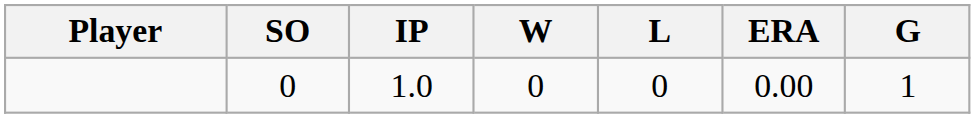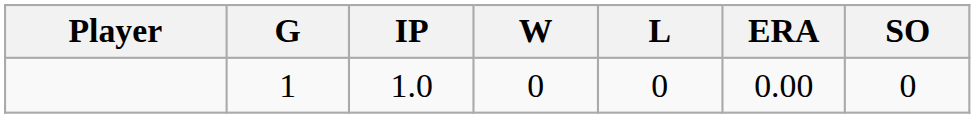columns swapped: (908, 31) <-> (288, 31)
